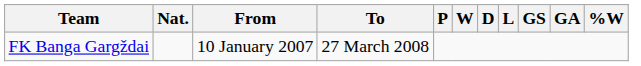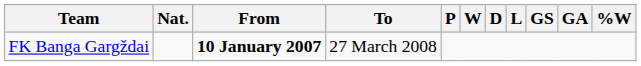(255, 46) normal -> (259, 46) bold
